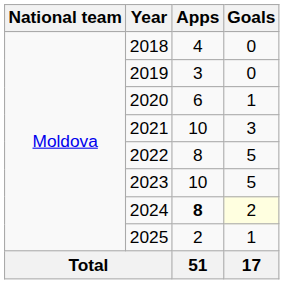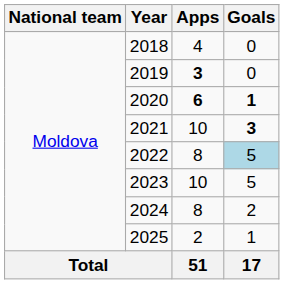(198, 73) normal -> (198, 73) bold
(198, 100) normal -> (198, 100) bold
(251, 100) normal -> (251, 100) bold
(251, 127) normal -> (251, 127) bold
(251, 155) no background -> (251, 155) lightblue background
(198, 210) bold -> (198, 210) normal
(251, 210) lightyellow background -> (251, 210) no background
